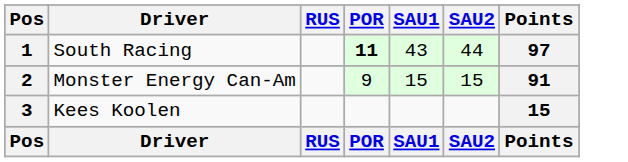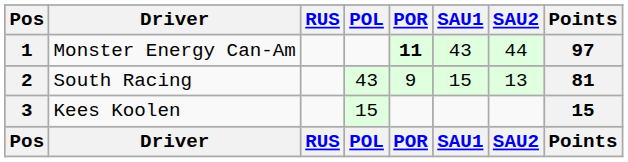+ column: (367, 20)
(123, 51) South Racing -> (175, 51) Monster Energy Can-Am
(175, 81) Monster Energy Can-Am -> (123, 81) South Racing
(472, 81) 15 -> (516, 81) 13
(539, 81) 91 -> (583, 81) 81
